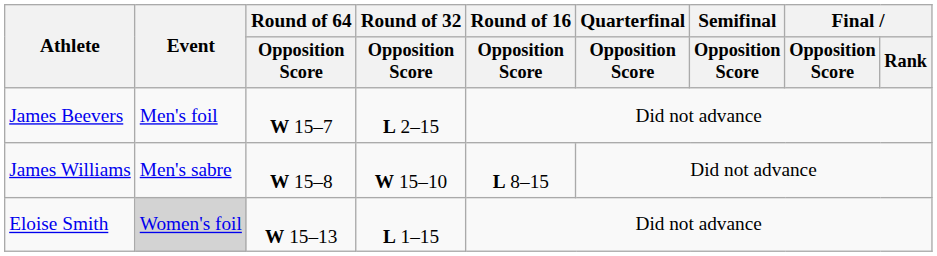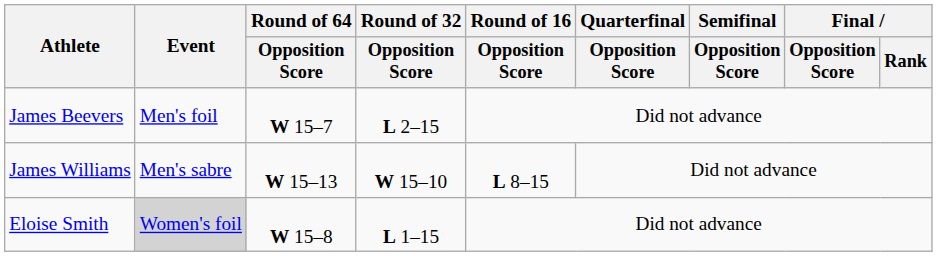(301, 181) W 15–8 -> (301, 181) W 15–13
(301, 236) W 15–13 -> (301, 236) W 15–8
